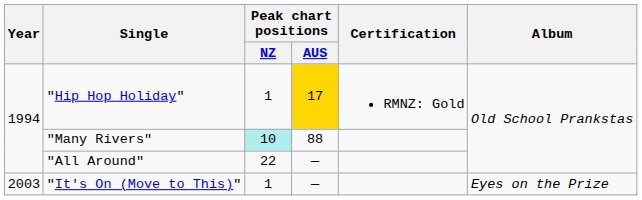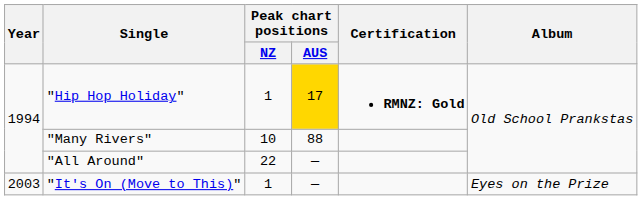(403, 104) normal -> (403, 104) bold
(268, 140) paleturquoise background -> (268, 140) no background
